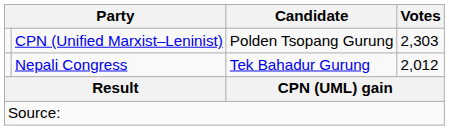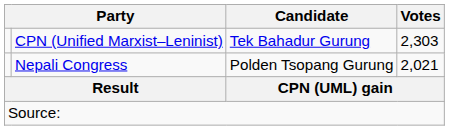(312, 40) Polden Tsopang Gurung -> (300, 40) Tek Bahadur Gurung
(300, 64) Tek Bahadur Gurung -> (312, 64) Polden Tsopang Gurung
(419, 64) 2,012 -> (419, 64) 2,021
